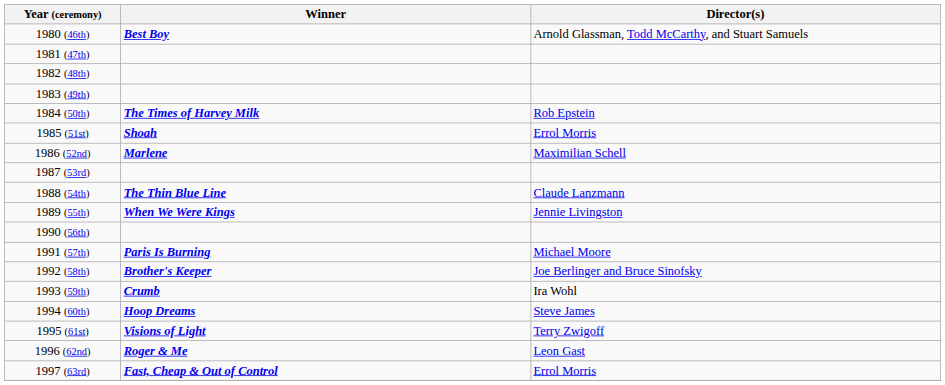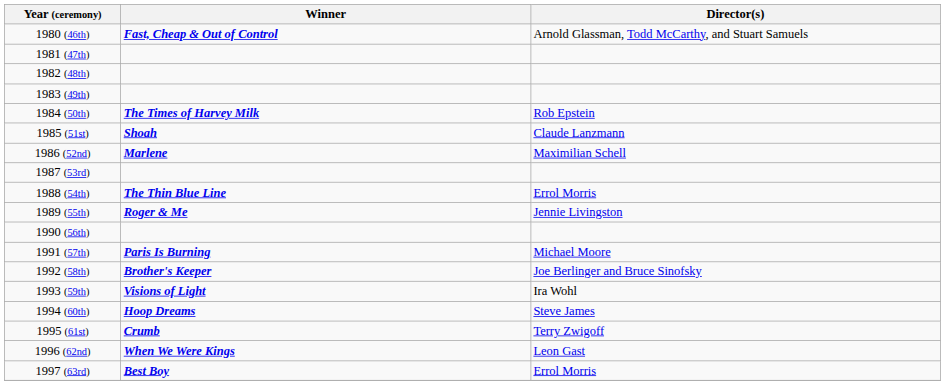(146, 34) Best Boy -> (201, 34) Fast, Cheap & Out of Control
(565, 133) Errol Morris -> (579, 133) Claude Lanzmann
(579, 192) Claude Lanzmann -> (565, 192) Errol Morris
(179, 212) When We Were Kings -> (156, 212) Roger & Me
(142, 291) Crumb -> (165, 291) Visions of Light
(165, 331) Visions of Light -> (142, 331) Crumb
(156, 350) Roger & Me -> (179, 350) When We Were Kings
(201, 370) Fast, Cheap & Out of Control -> (146, 370) Best Boy
